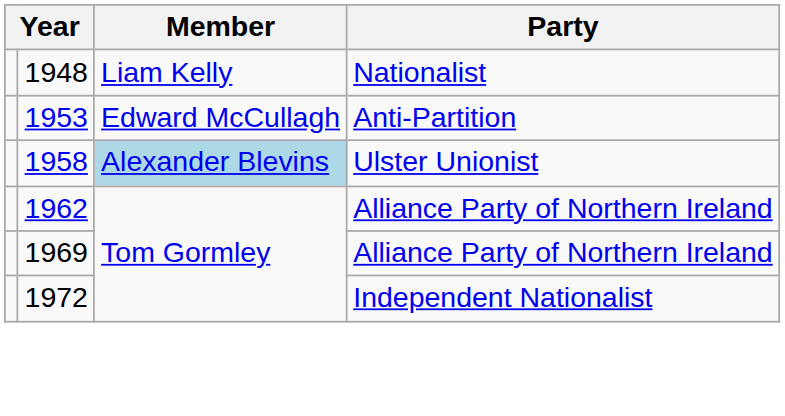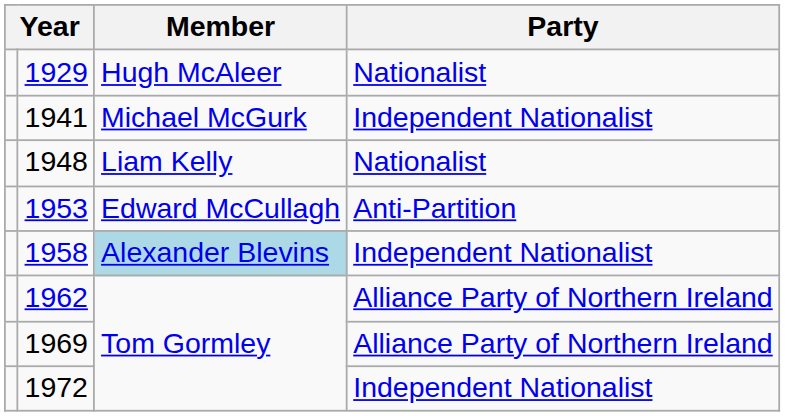+ row: (56, 72)
+ row: (56, 117)
(446, 162) Ulster Unionist -> (503, 252) Independent Nationalist
